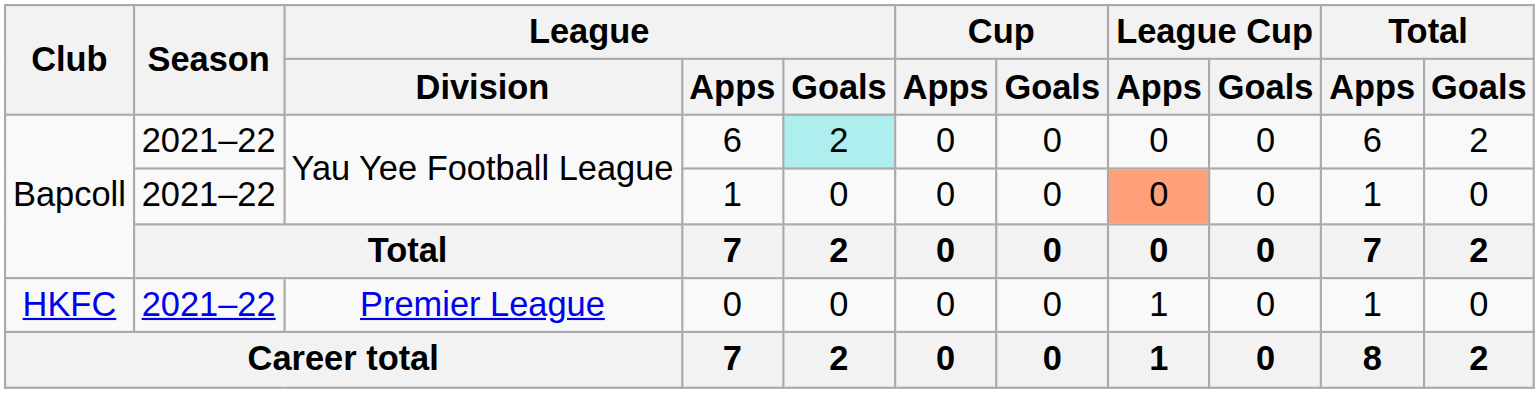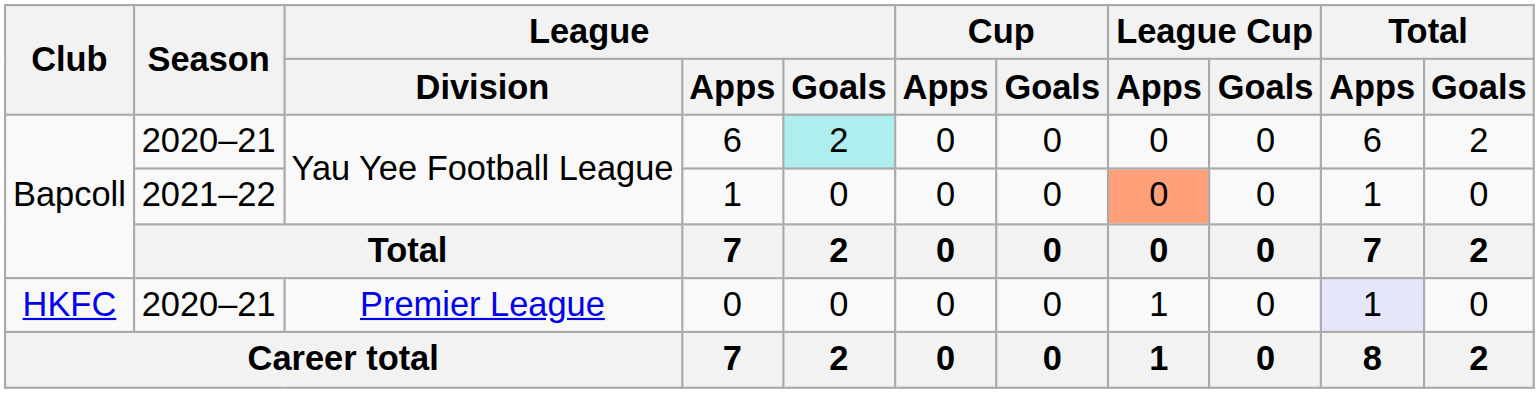(209, 140) 2021–22 -> (209, 140) 2020–21
(209, 304) 2021–22 -> (209, 304) 2020–21
(1372, 304) no background -> (1372, 304) lavender background
